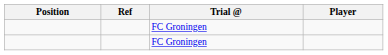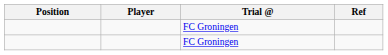columns swapped: (343, 12) <-> (125, 12)
